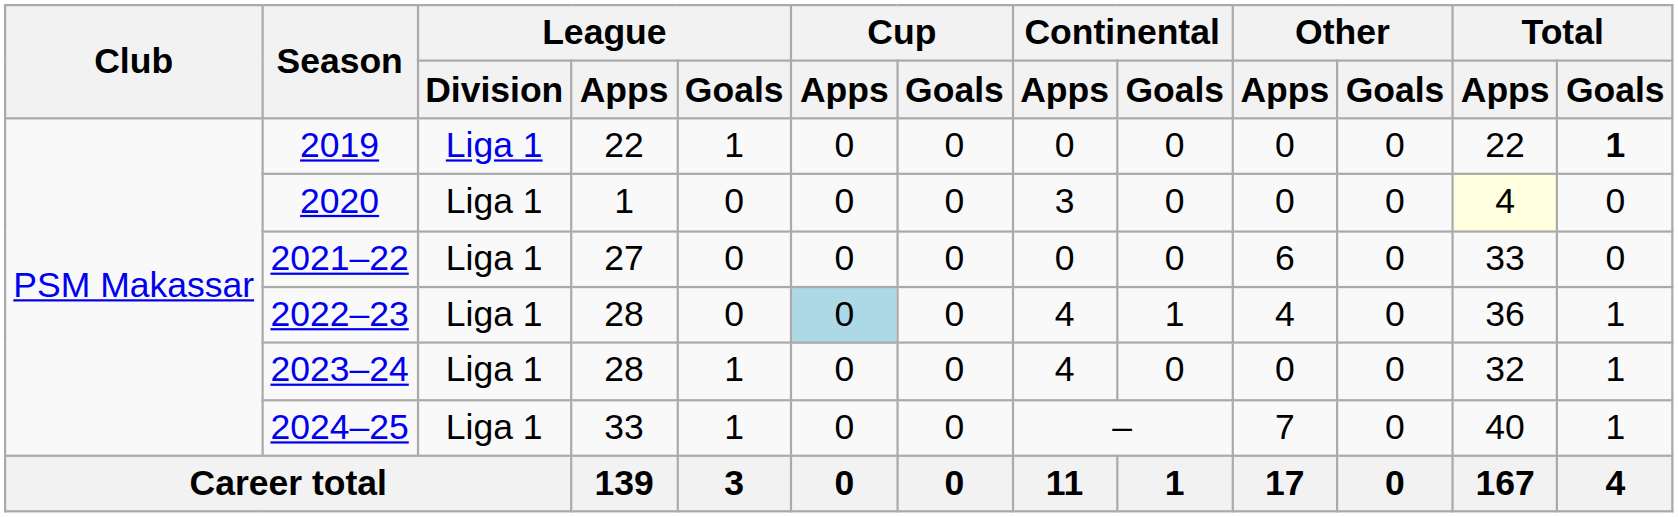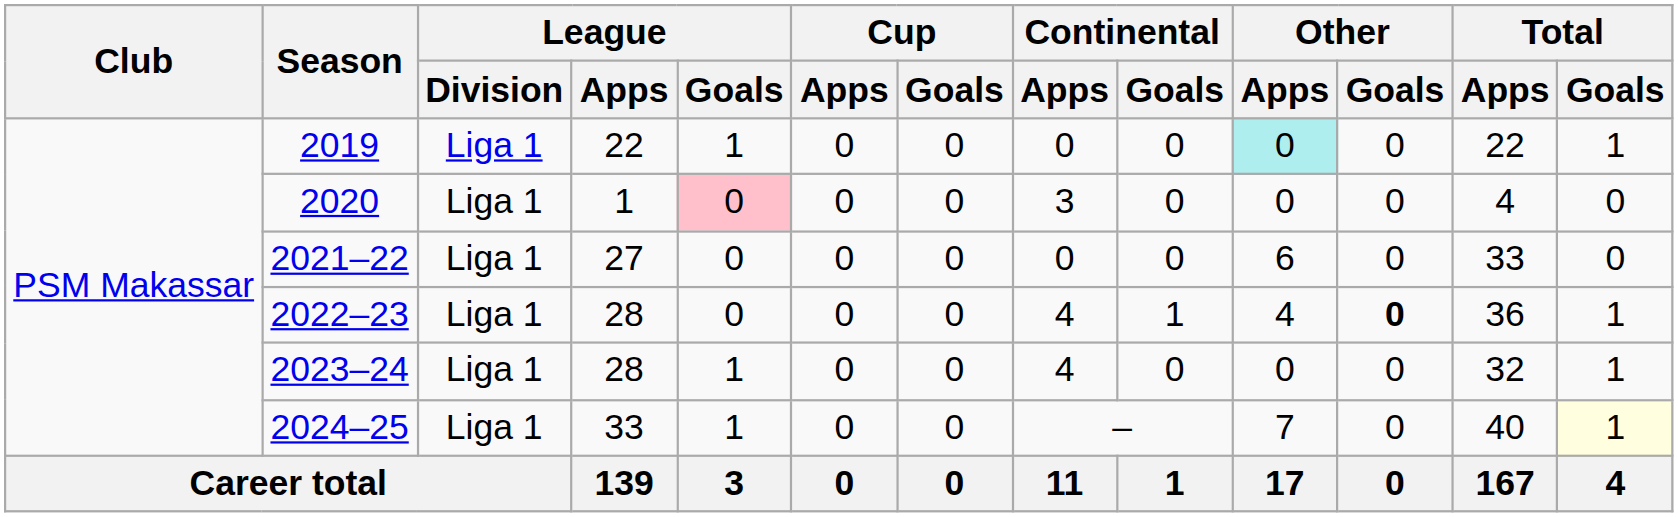(1285, 145) no background -> (1285, 145) paleturquoise background
(1615, 145) bold -> (1615, 145) normal
(734, 201) no background -> (734, 201) pink background
(1505, 201) lightyellow background -> (1505, 201) no background
(844, 314) lightblue background -> (844, 314) no background
(1395, 314) normal -> (1395, 314) bold
(1615, 426) no background -> (1615, 426) lightyellow background
